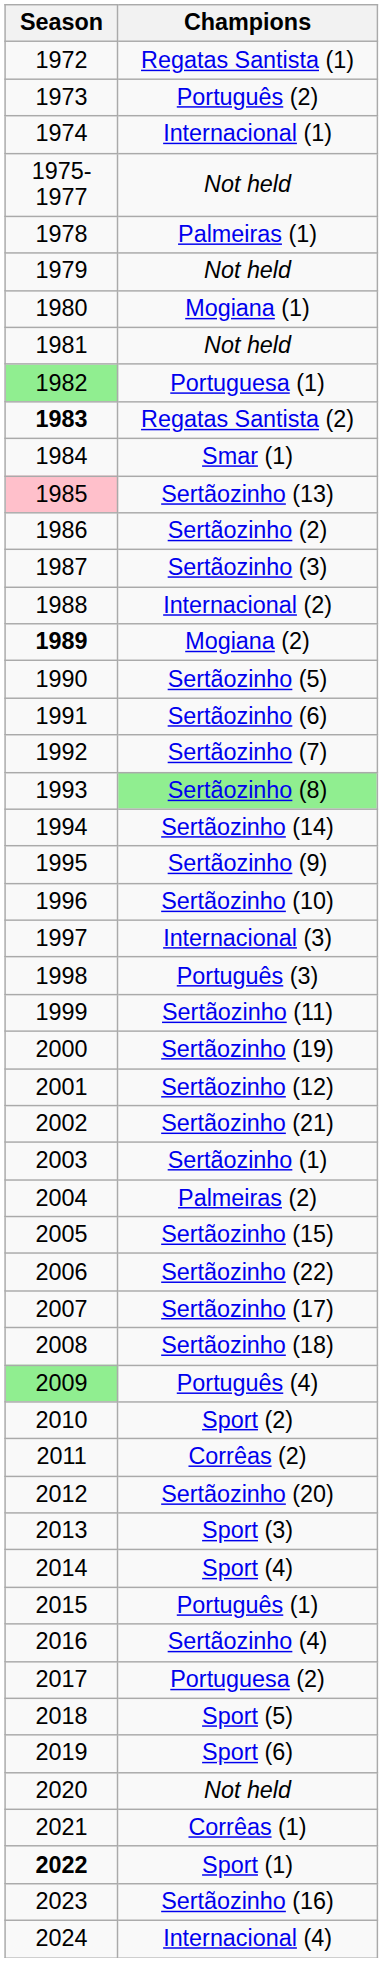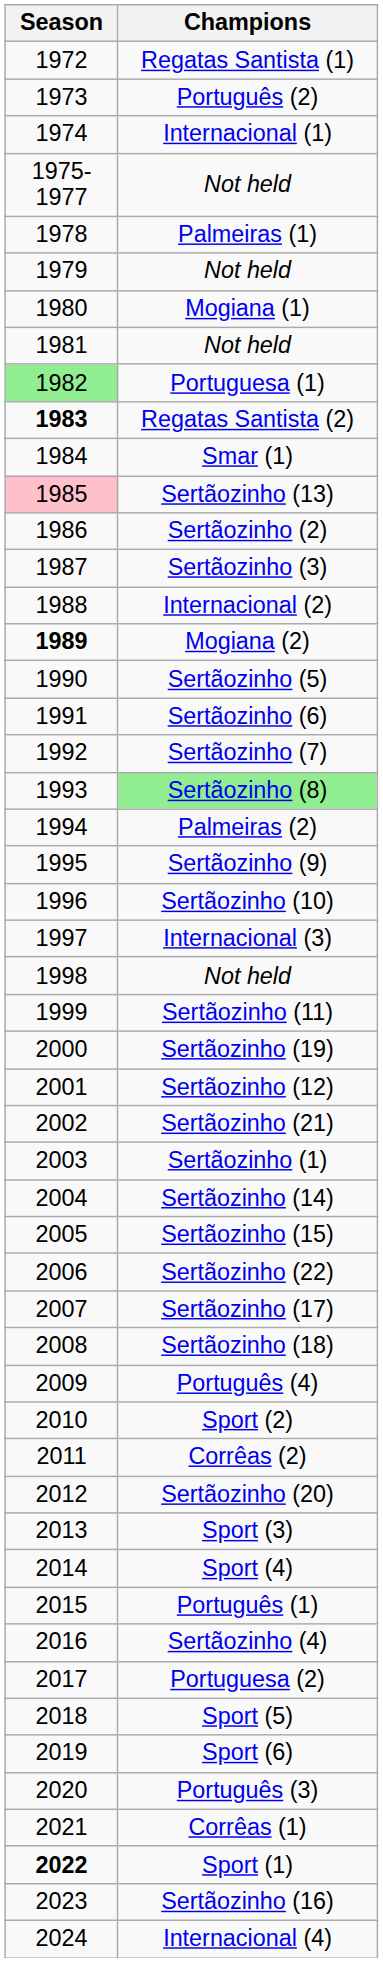(248, 827) Sertãozinho (14) -> (248, 827) Palmeiras (2)
(248, 975) Português (3) -> (248, 975) Not held
(248, 1197) Palmeiras (2) -> (248, 1197) Sertãozinho (14)
(62, 1383) lightgreen background -> (62, 1383) no background
(248, 1790) Not held -> (248, 1790) Português (3)
